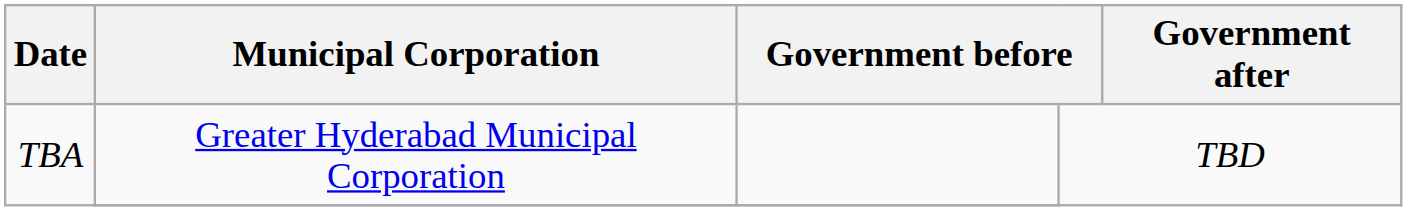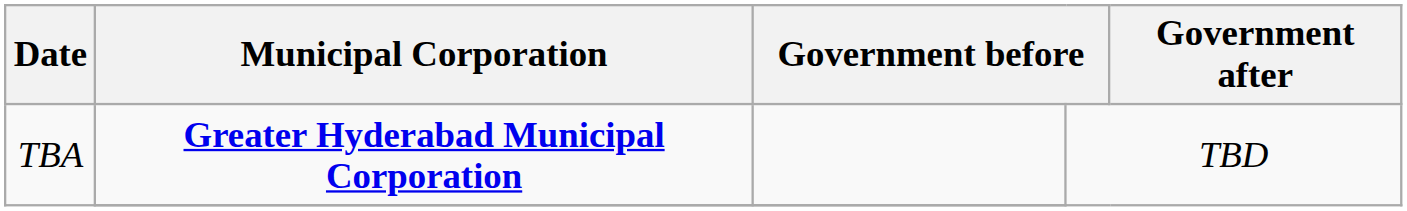(416, 154) normal -> (424, 154) bold
